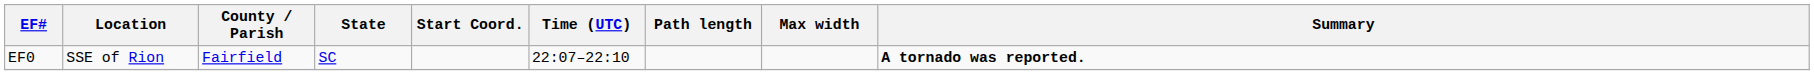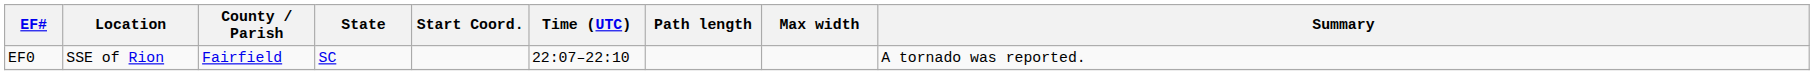(983, 58) bold -> (983, 58) normal
